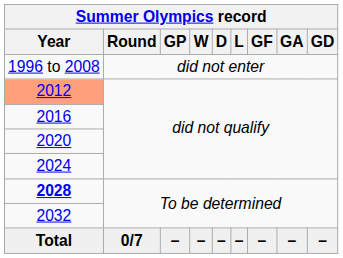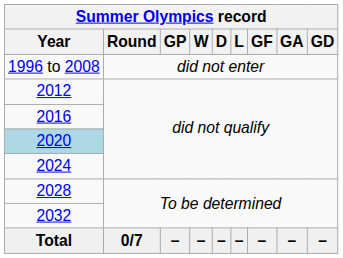(54, 91) lightsalmon background -> (54, 91) no background
(54, 141) no background -> (54, 141) lightblue background
(54, 191) bold -> (54, 191) normal
